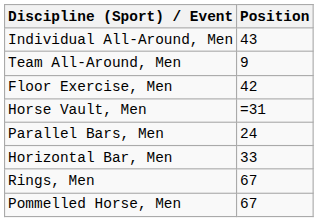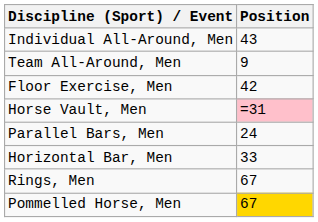(253, 110) no background -> (253, 110) pink background
(249, 204) no background -> (249, 204) gold background
